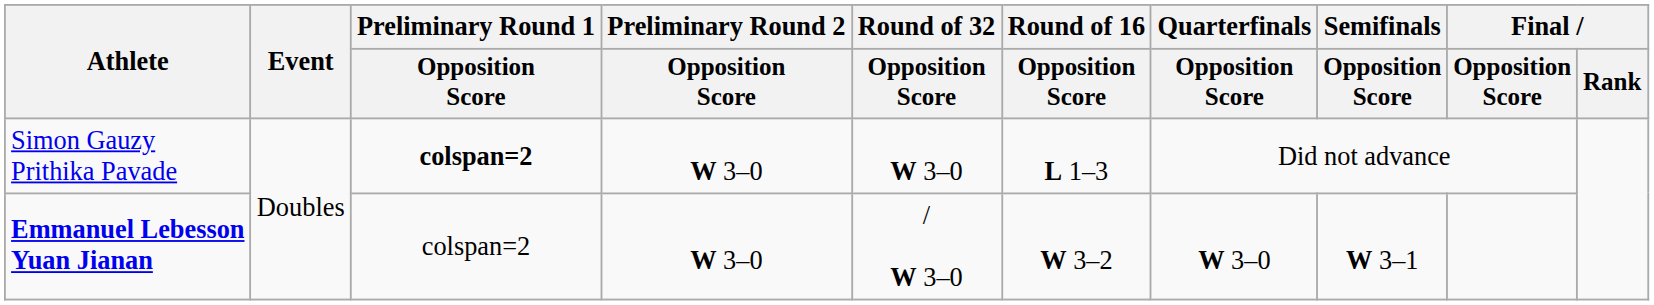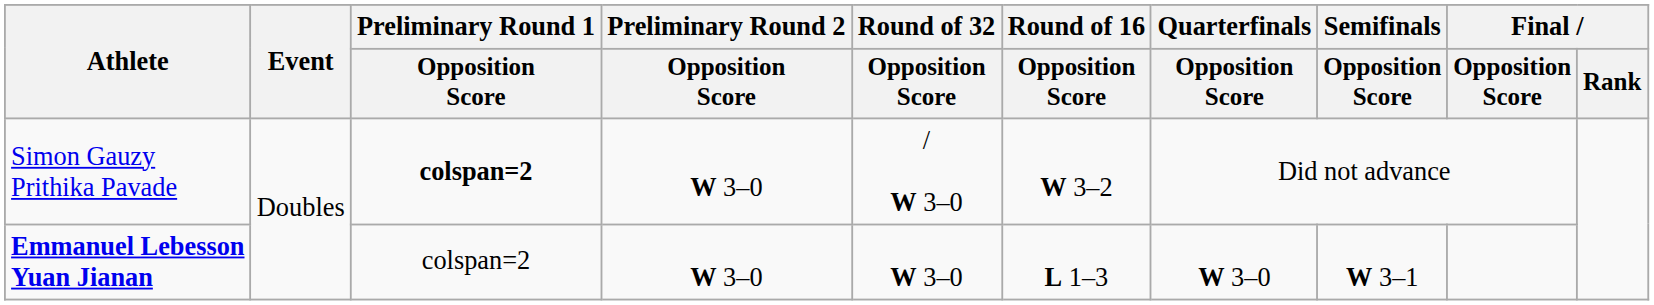(927, 171) W 3–0 -> (927, 171) / W 3–0
(1076, 171) L 1–3 -> (1076, 187) W 3–2
(927, 246) / W 3–0 -> (927, 277) W 3–0
(1076, 261) W 3–2 -> (1076, 277) L 1–3
